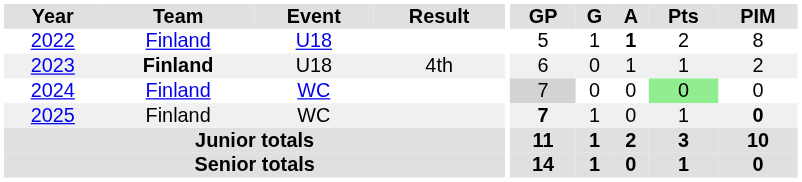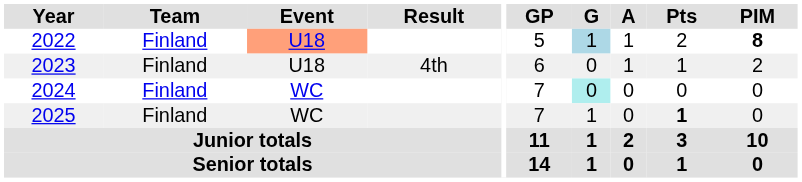(314, 41) no background -> (307, 41) lightsalmon background
(594, 41) no background -> (592, 41) lightblue background
(631, 41) bold -> (628, 41) normal
(758, 41) normal -> (757, 41) bold
(178, 65) bold -> (175, 65) normal
(543, 90) lightgrey background -> (539, 90) no background
(594, 90) no background -> (592, 90) paleturquoise background
(683, 90) lightgreen background -> (682, 90) no background
(543, 115) bold -> (539, 115) normal
(683, 115) normal -> (682, 115) bold
(758, 115) bold -> (757, 115) normal
